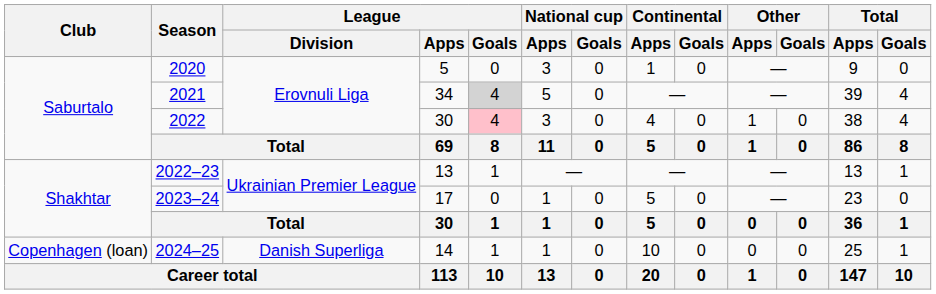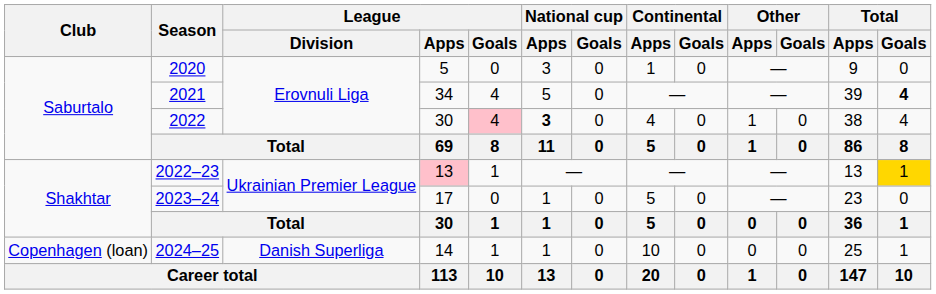(495, 95) lightgrey background -> (495, 95) no background
(904, 95) normal -> (904, 95) bold
(546, 120) normal -> (546, 120) bold
(444, 172) no background -> (444, 172) pink background
(904, 172) no background -> (904, 172) gold background
